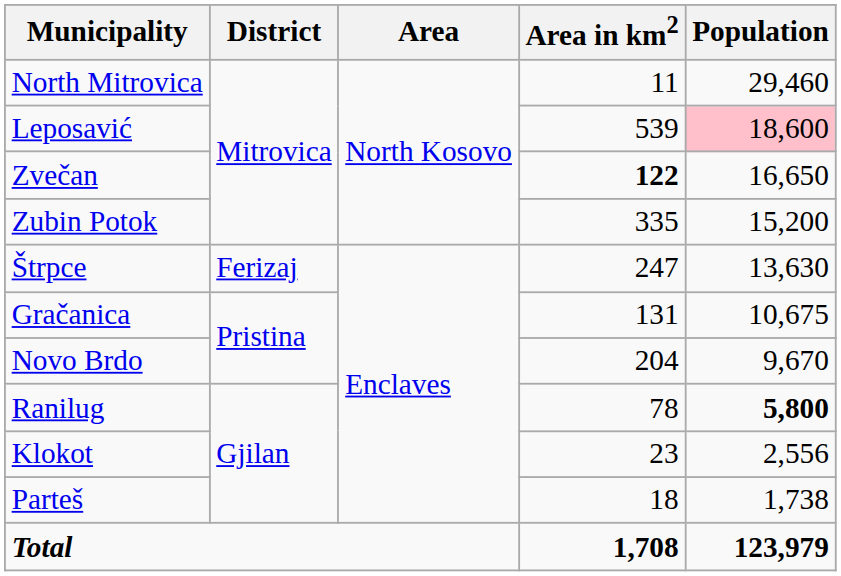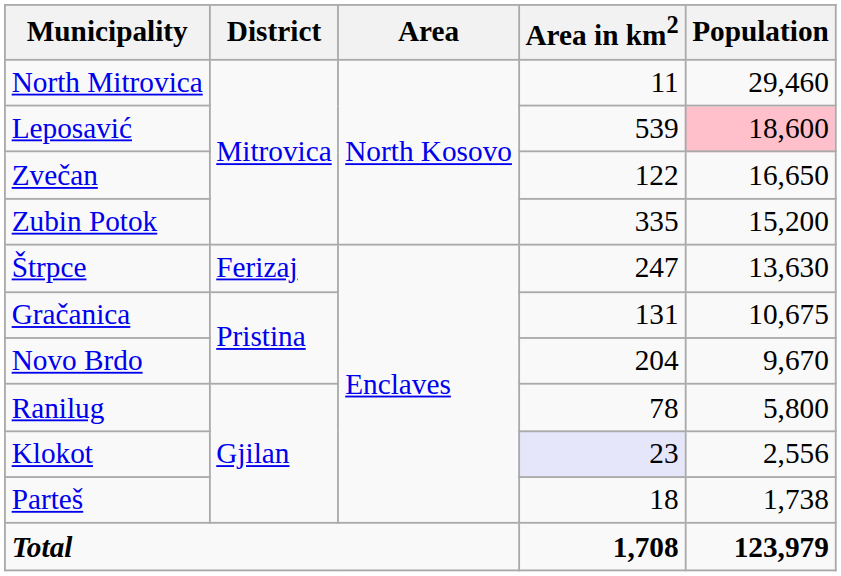(657, 174) bold -> (657, 174) normal
(796, 407) bold -> (796, 407) normal
(664, 453) no background -> (664, 453) lavender background
